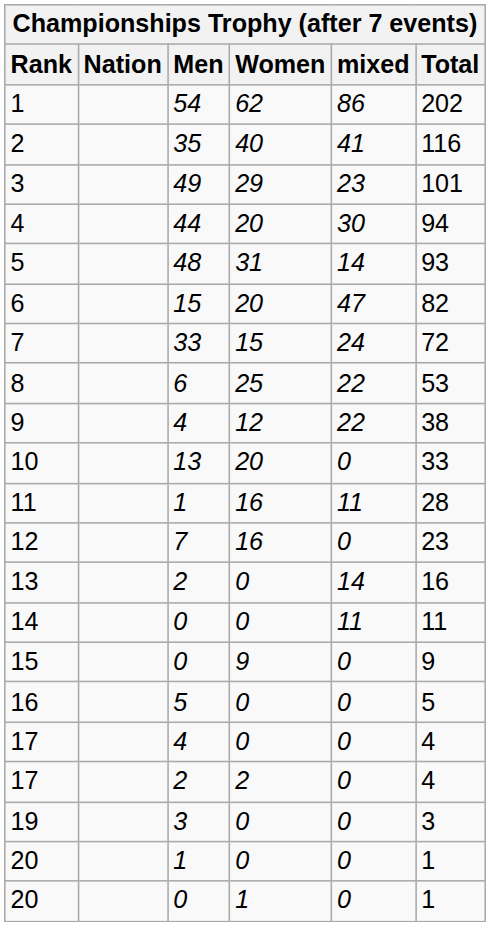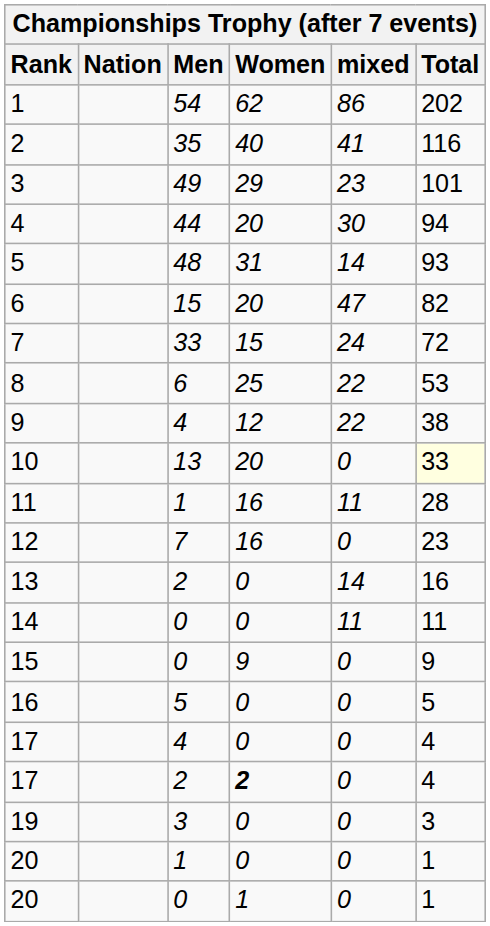(435, 462) no background -> (435, 462) lightyellow background
(242, 781) normal -> (242, 781) bold
